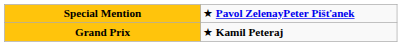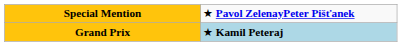(243, 32) no background -> (243, 32) lightblue background
